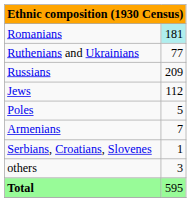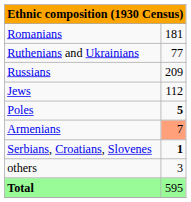(174, 33) paleturquoise background -> (174, 33) no background
(180, 110) normal -> (180, 110) bold
(180, 130) no background -> (180, 130) lightsalmon background
(180, 149) normal -> (180, 149) bold
